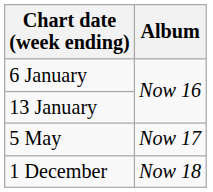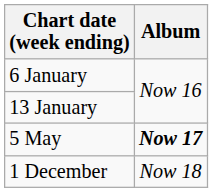(170, 139) normal -> (171, 139) bold
